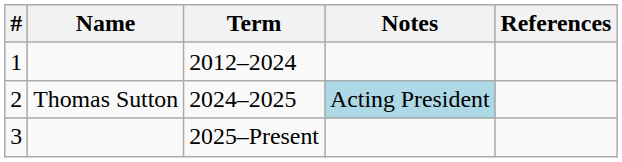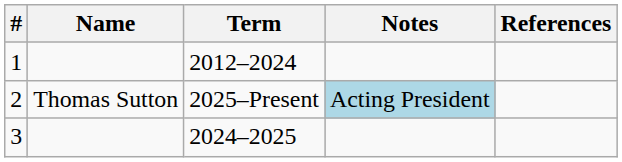(243, 99) 2024–2025 -> (254, 99) 2025–Present
(254, 136) 2025–Present -> (243, 136) 2024–2025
